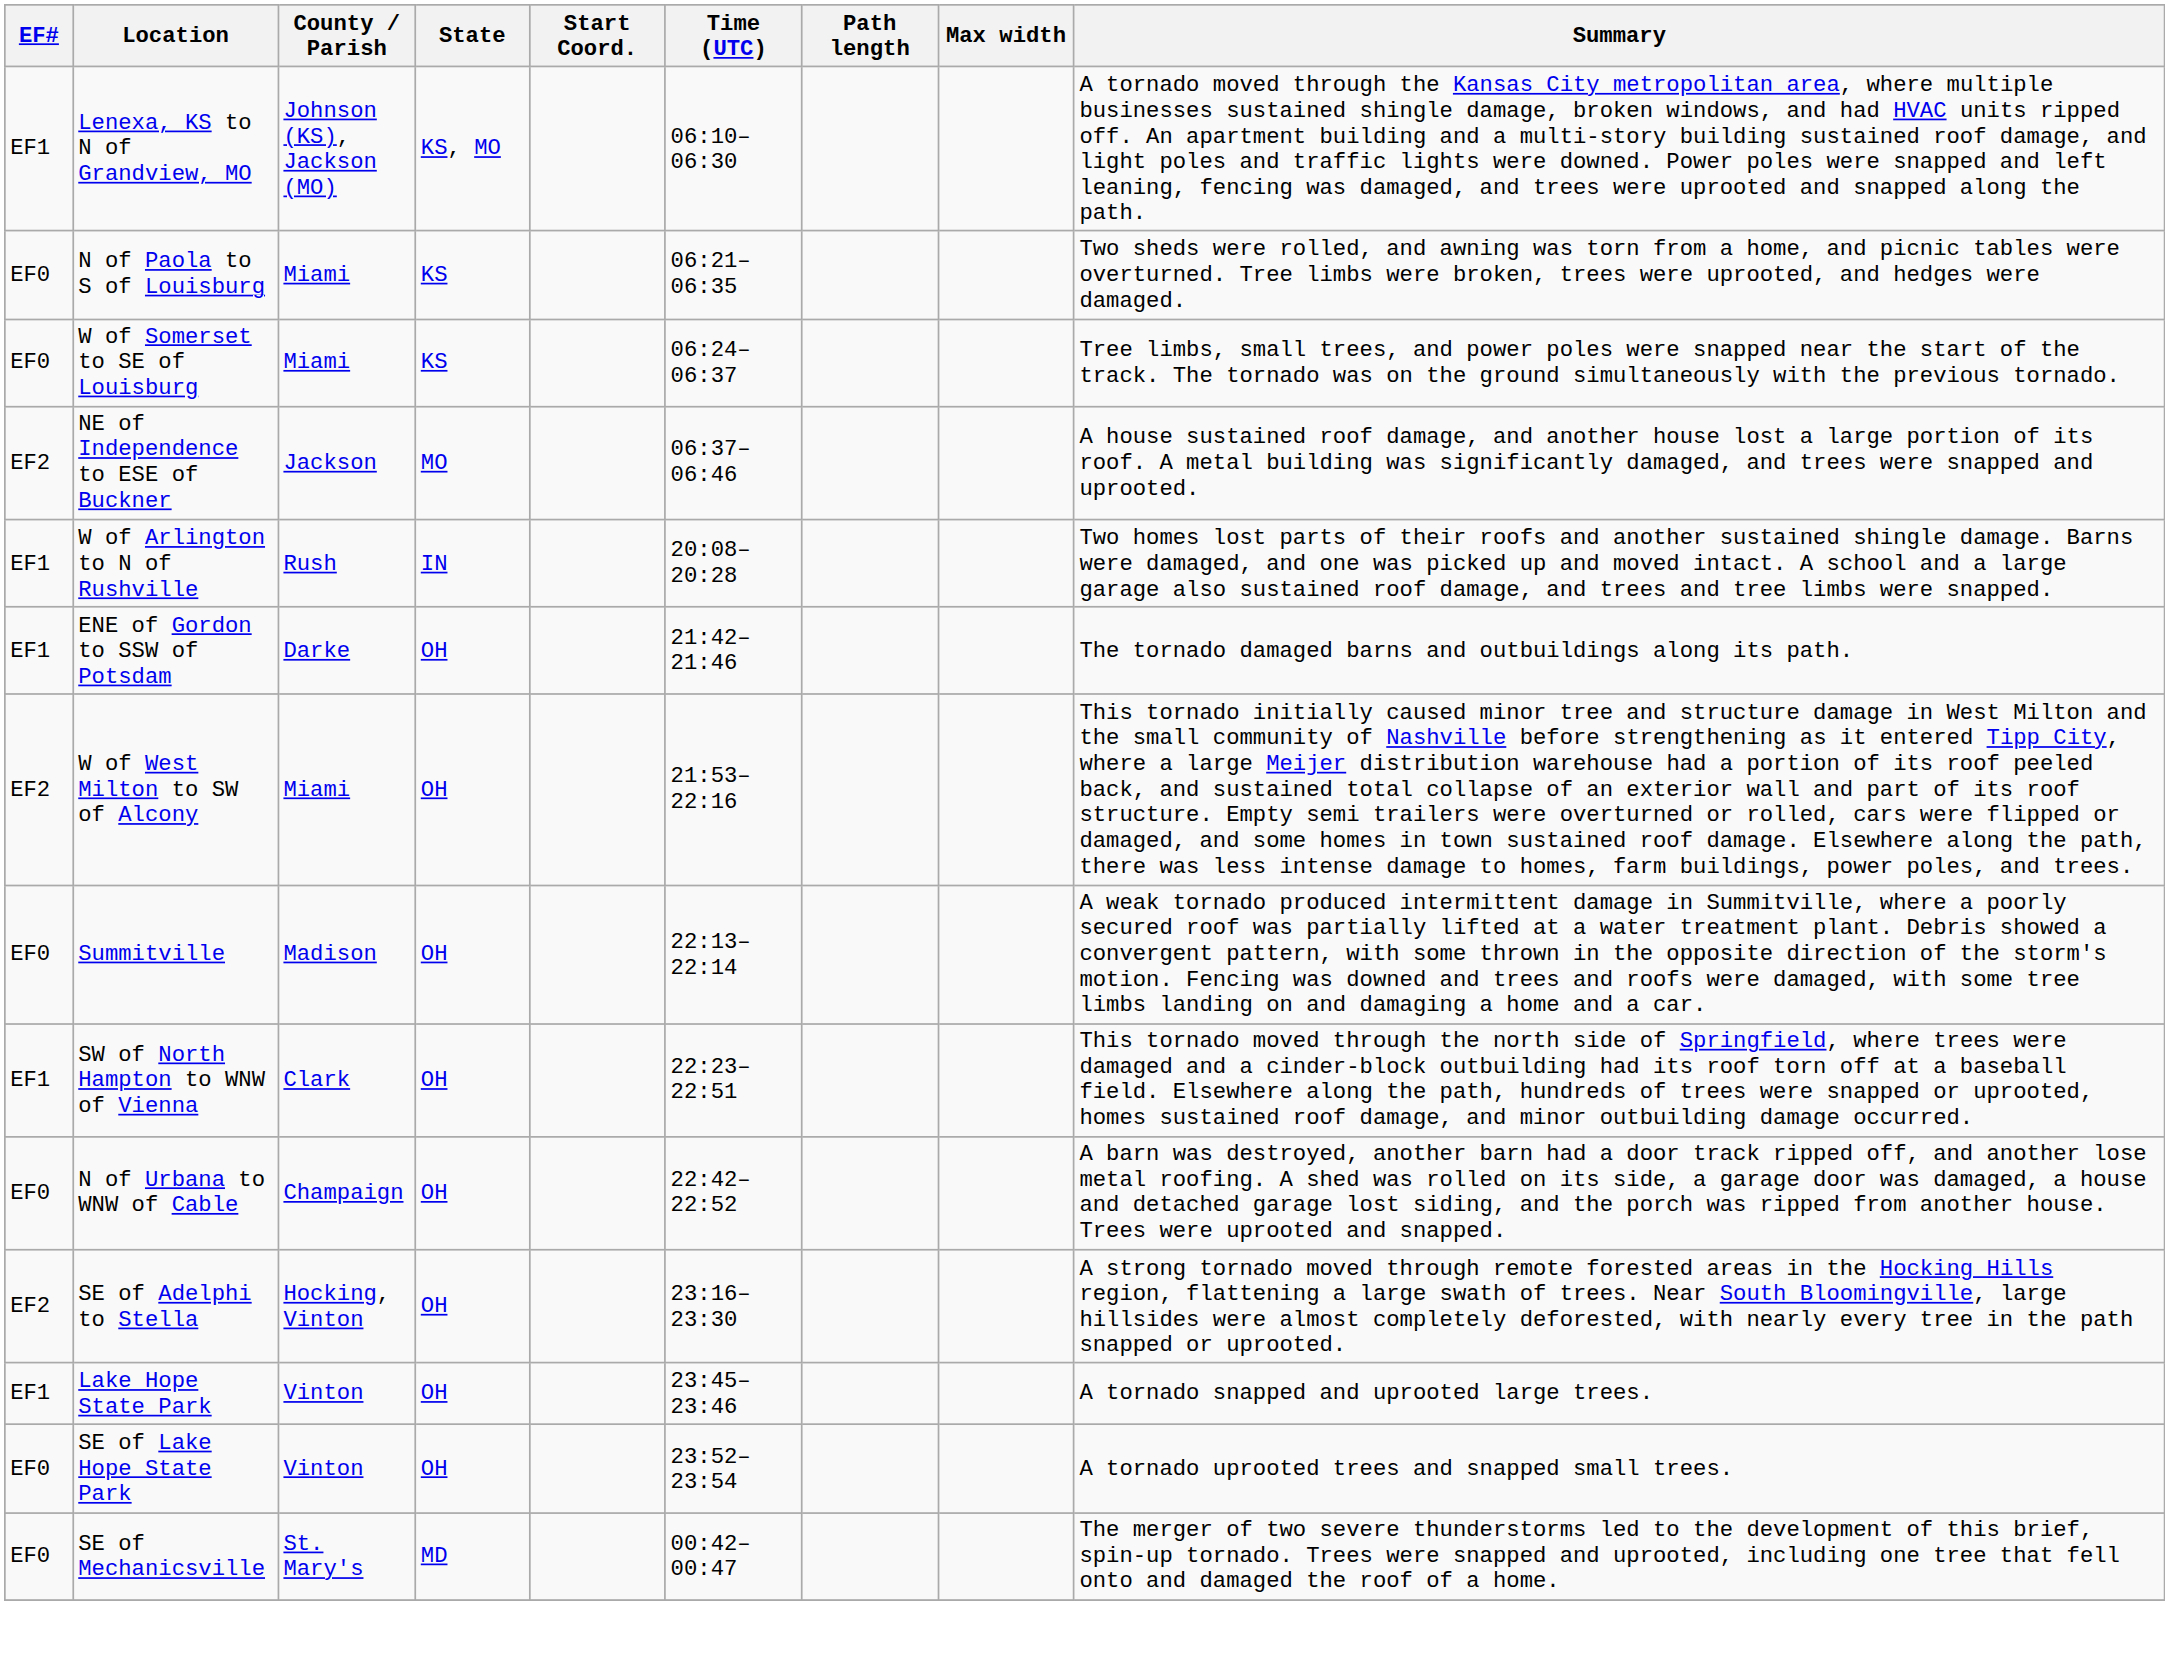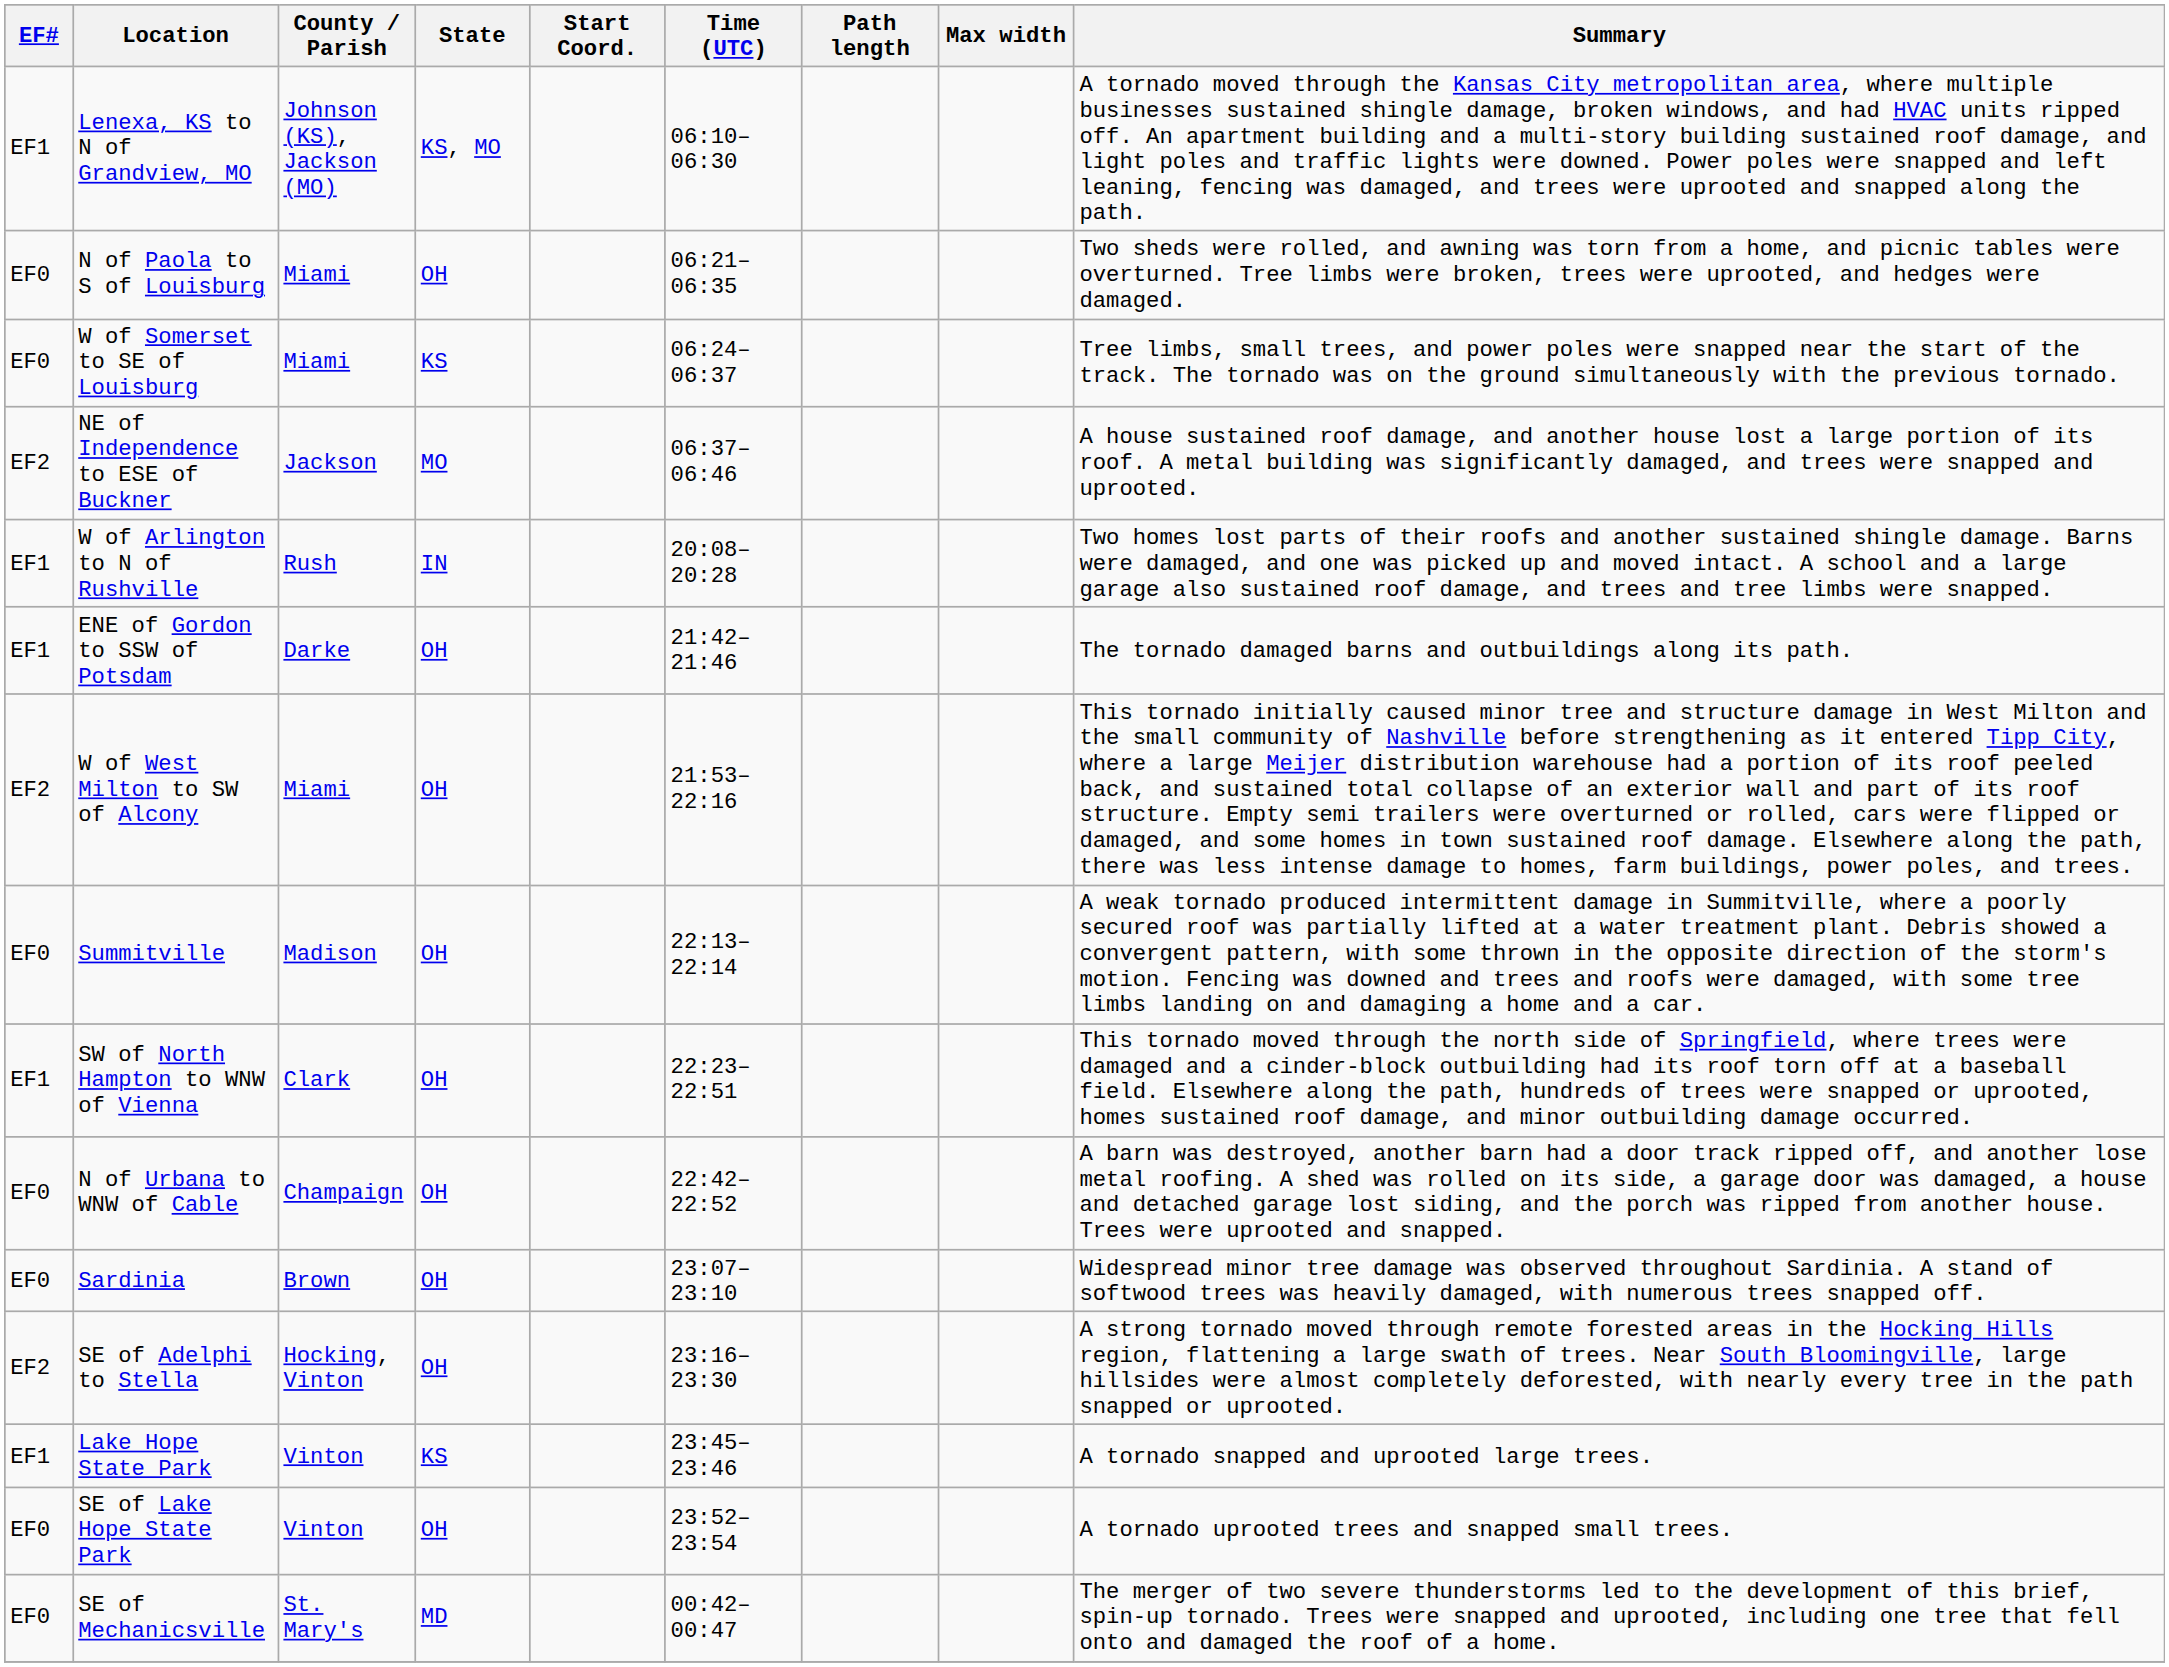(434, 275) KS -> (434, 275) OH
+ row: (132, 1281)
(434, 1394) OH -> (434, 1456) KS
